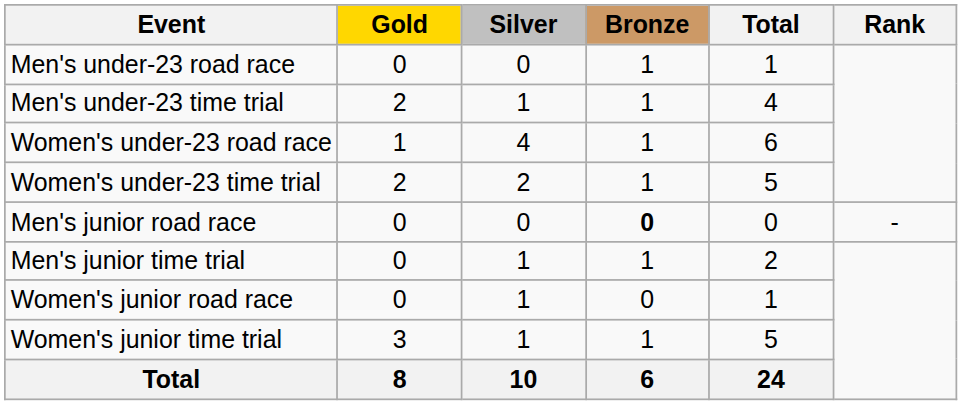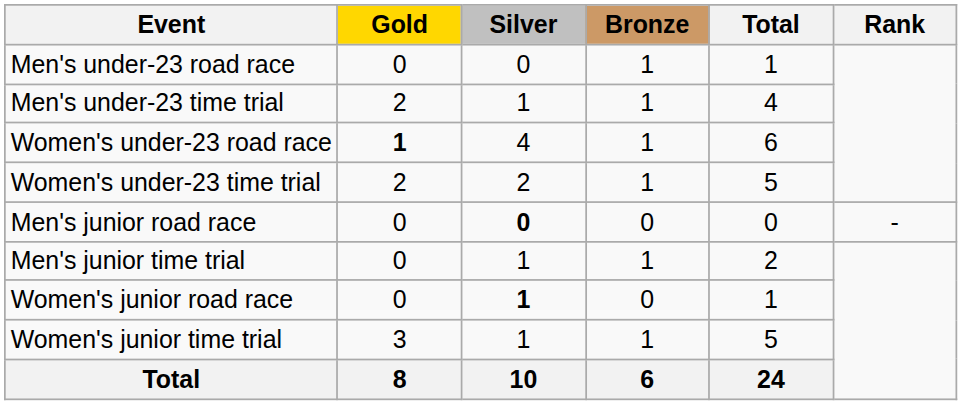(400, 143) normal -> (400, 143) bold
(523, 222) normal -> (523, 222) bold
(647, 222) bold -> (647, 222) normal
(523, 300) normal -> (523, 300) bold
